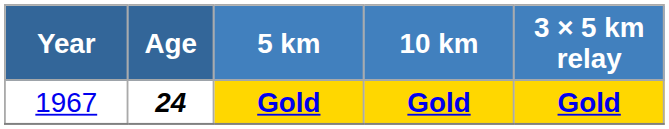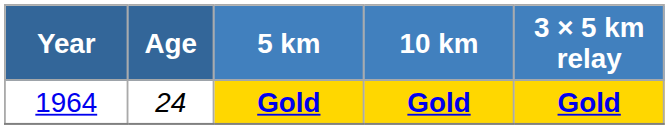(66, 102) 1967 -> (66, 102) 1964
(171, 102) bold -> (171, 102) normal
